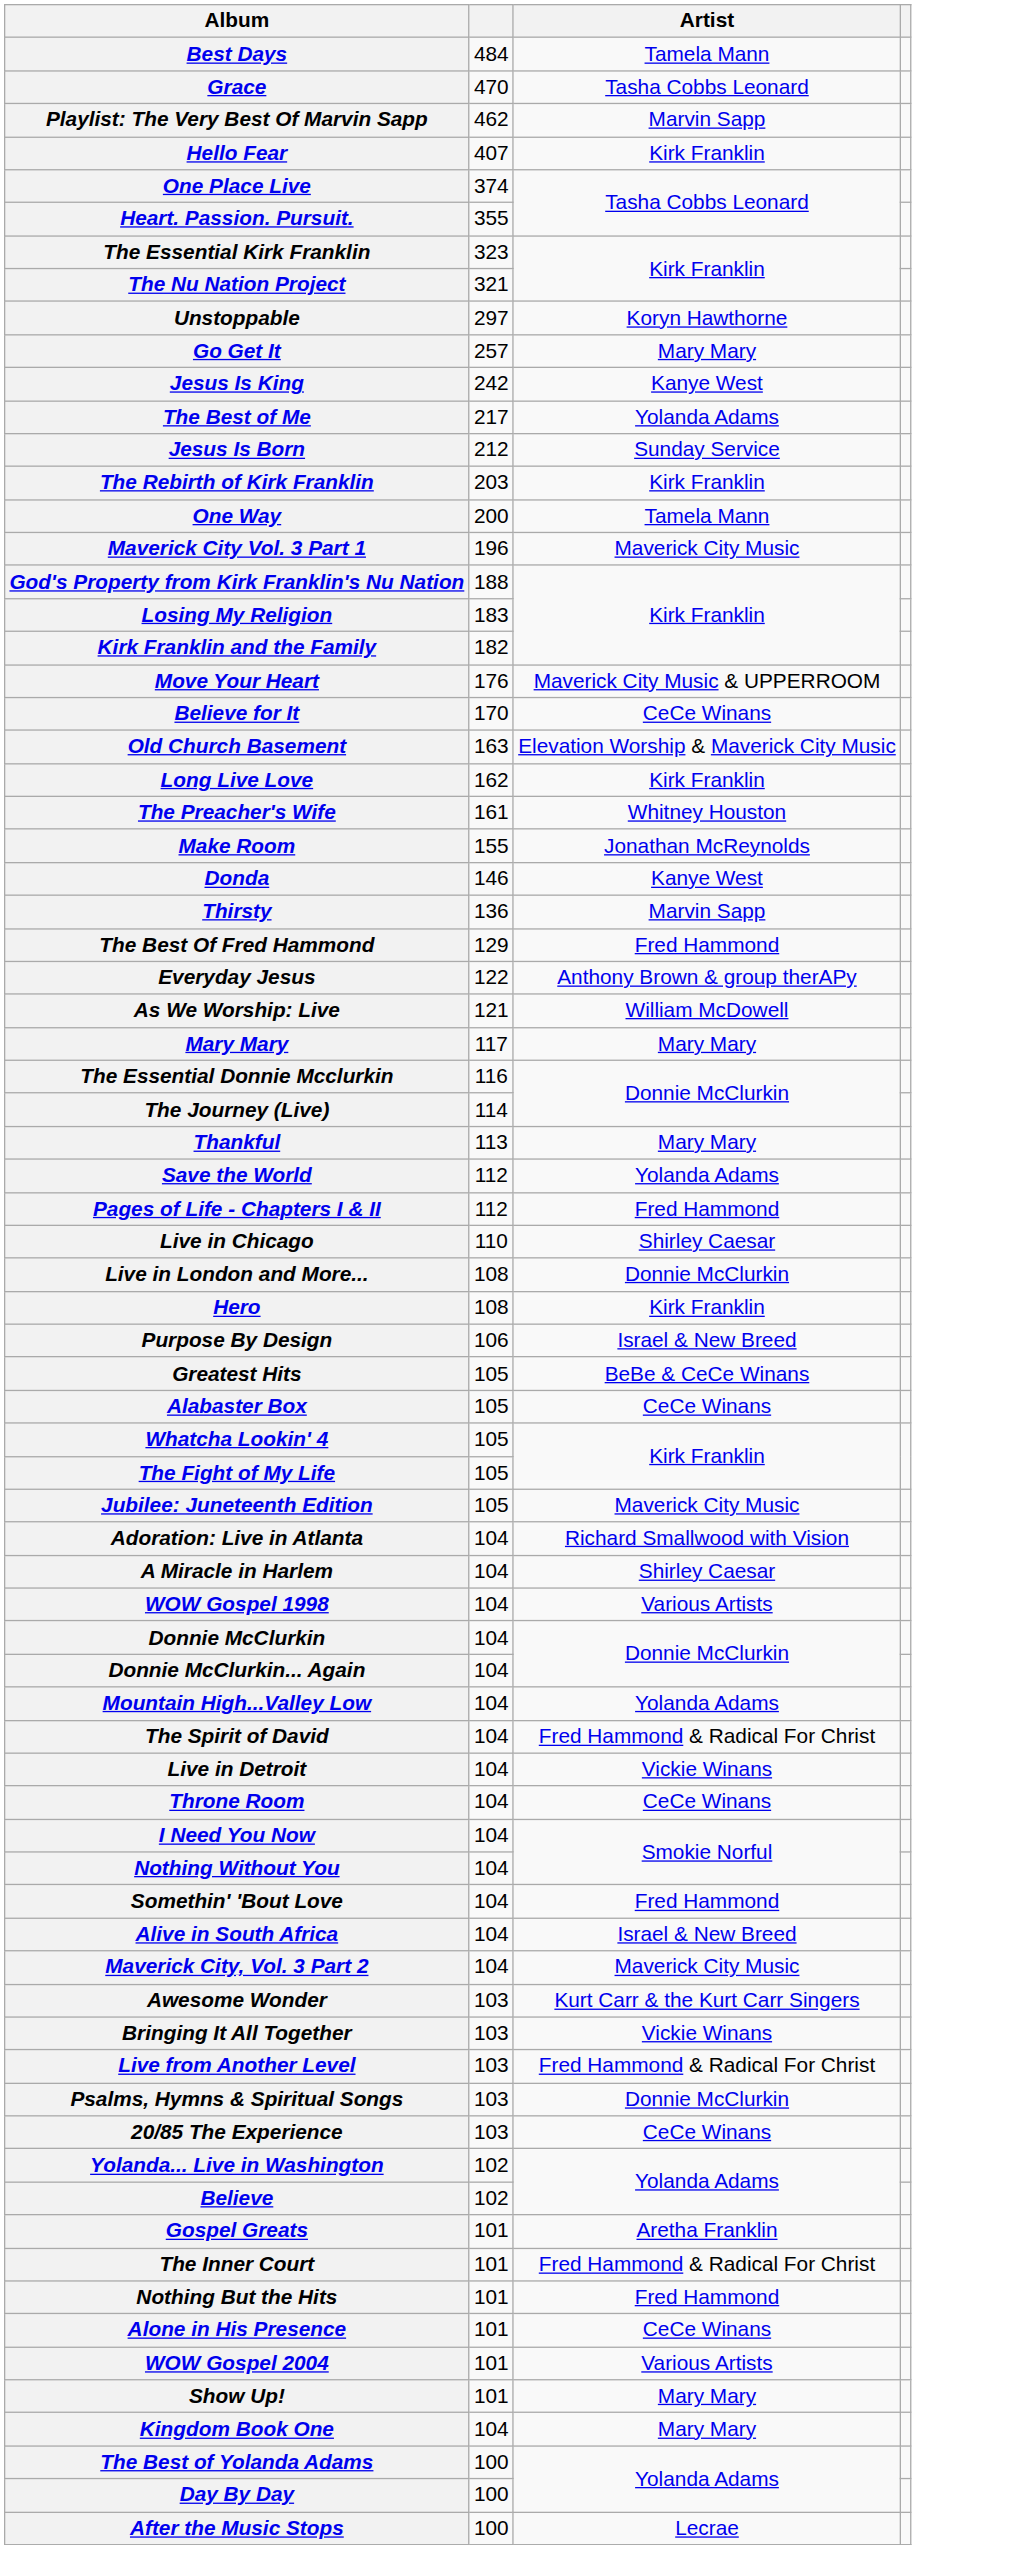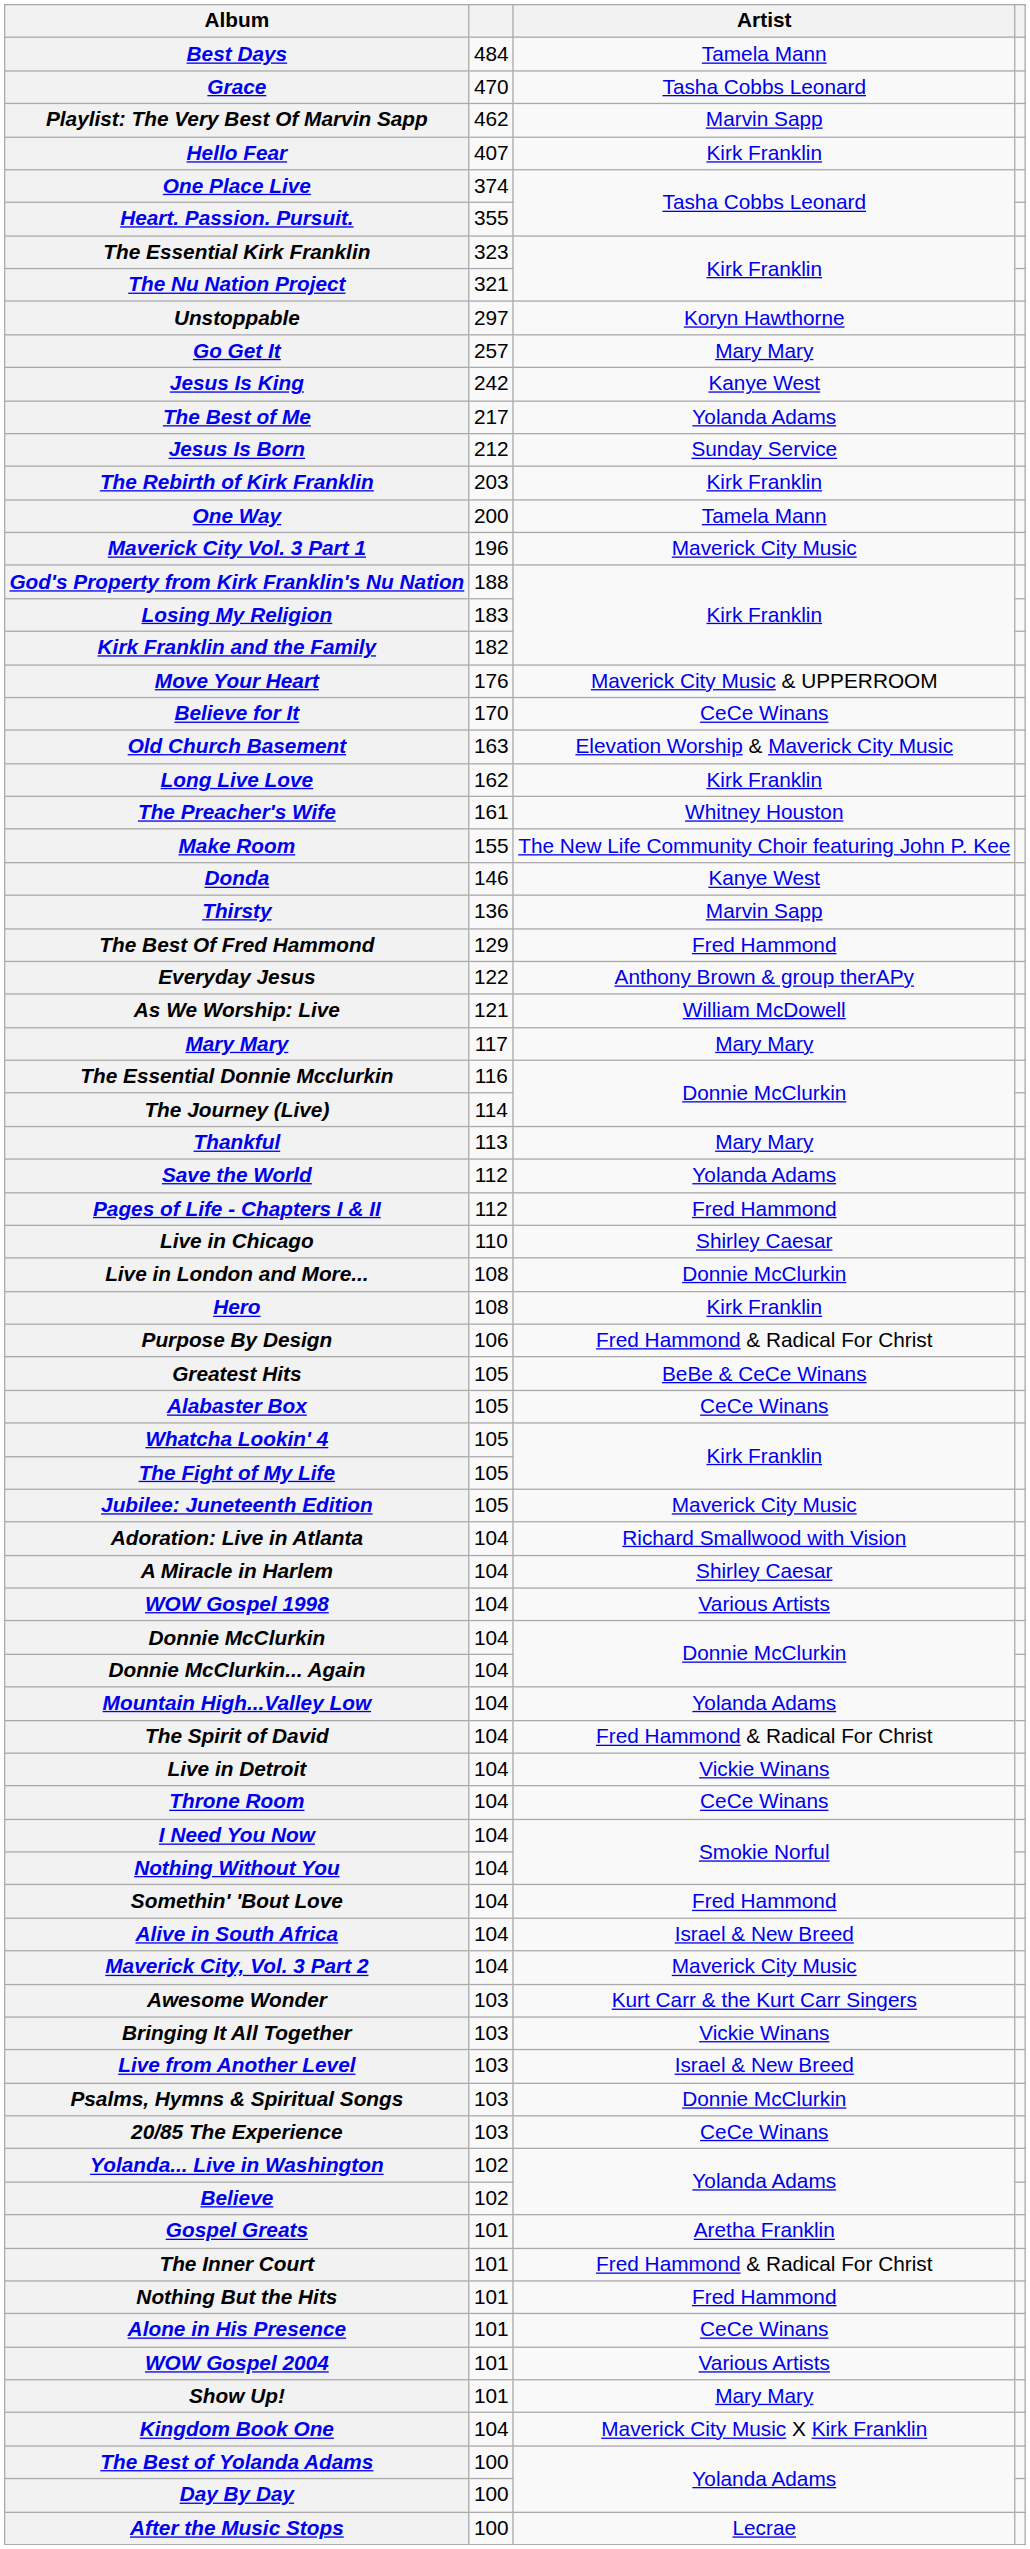(707, 845) Jonathan McReynolds -> (764, 845) The New Life Community Choir featuring John P. Kee
(707, 1340) Israel & New Breed -> (764, 1340) Fred Hammond & Radical For Christ
(707, 2066) Fred Hammond & Radical For Christ -> (764, 2066) Israel & New Breed
(707, 2429) Mary Mary -> (764, 2429) Maverick City Music X Kirk Franklin
